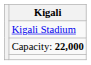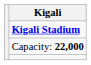(44, 29) normal -> (46, 29) bold
